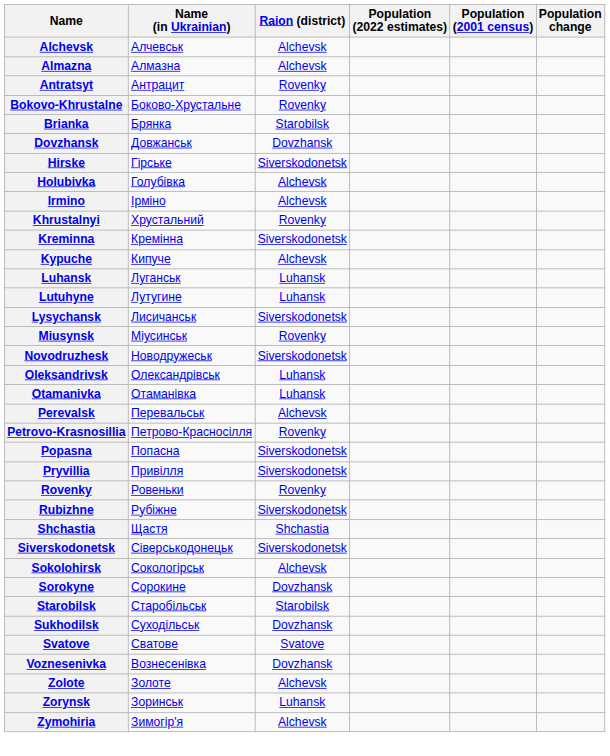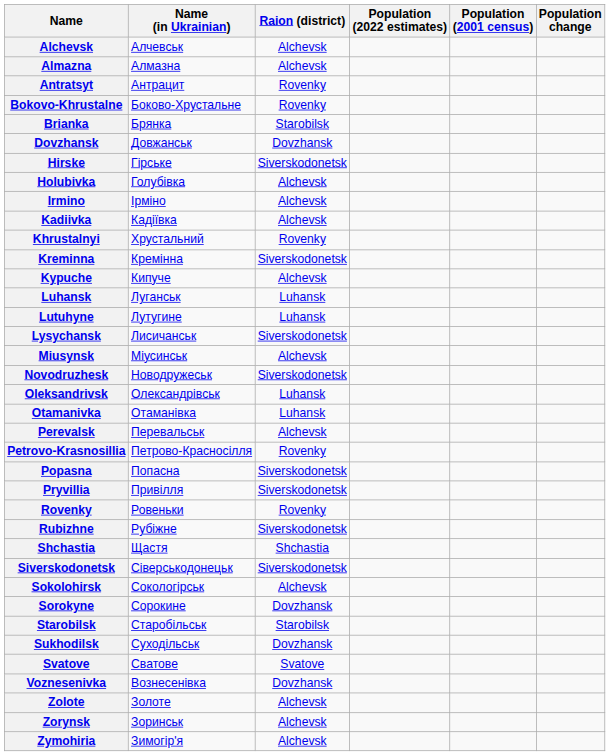+ row: (66, 220)
(302, 336) Rovenky -> (302, 355) Alchevsk
(302, 702) Luhansk -> (302, 722) Alchevsk
